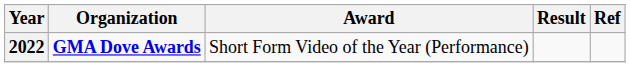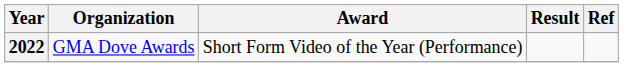(127, 47) bold -> (124, 47) normal
